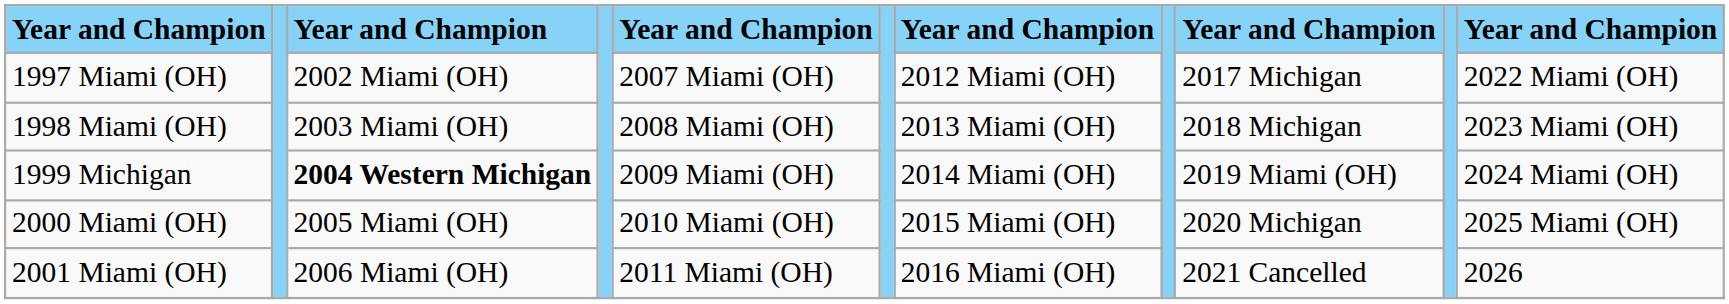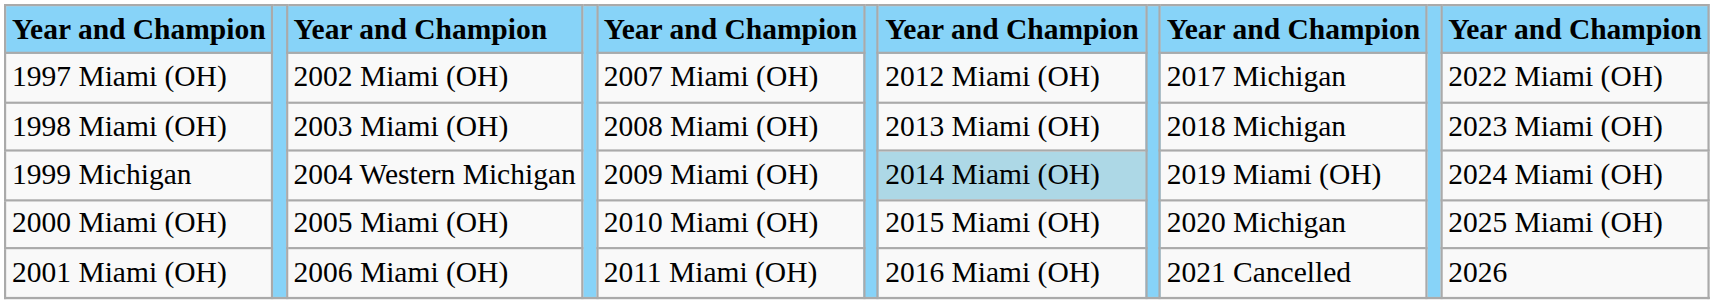(442, 174) bold -> (435, 174) normal
(1008, 174) no background -> (993, 174) lightblue background
